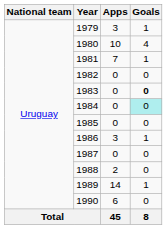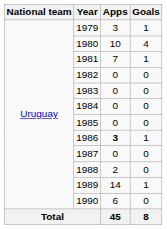(146, 91) bold -> (146, 91) normal
(146, 106) paleturquoise background -> (146, 106) no background
(115, 138) normal -> (115, 138) bold
